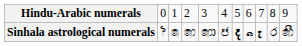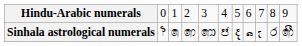(237, 32) bold -> (237, 32) normal
(260, 32) bold -> (260, 32) normal
